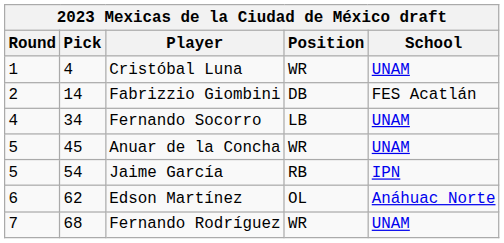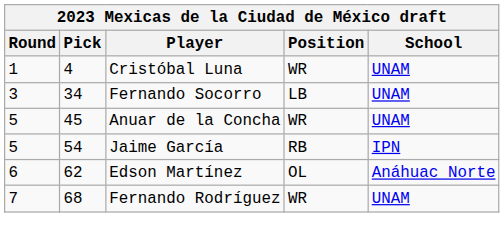- row: (195, 95)
(13, 121) 4 -> (13, 95) 3
